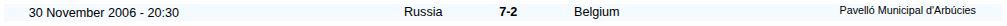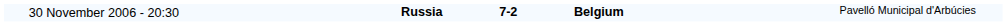(423, 12) normal -> (422, 12) bold
(597, 12) normal -> (599, 12) bold
